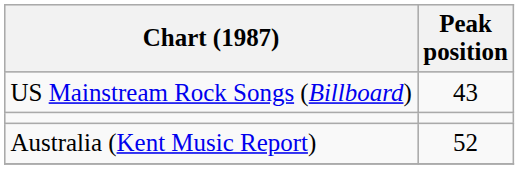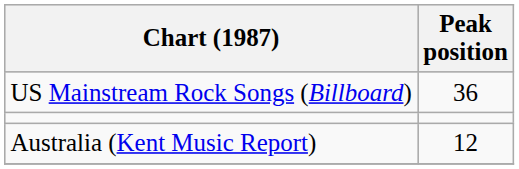(466, 91) 43 -> (466, 91) 36
(466, 143) 52 -> (466, 143) 12
